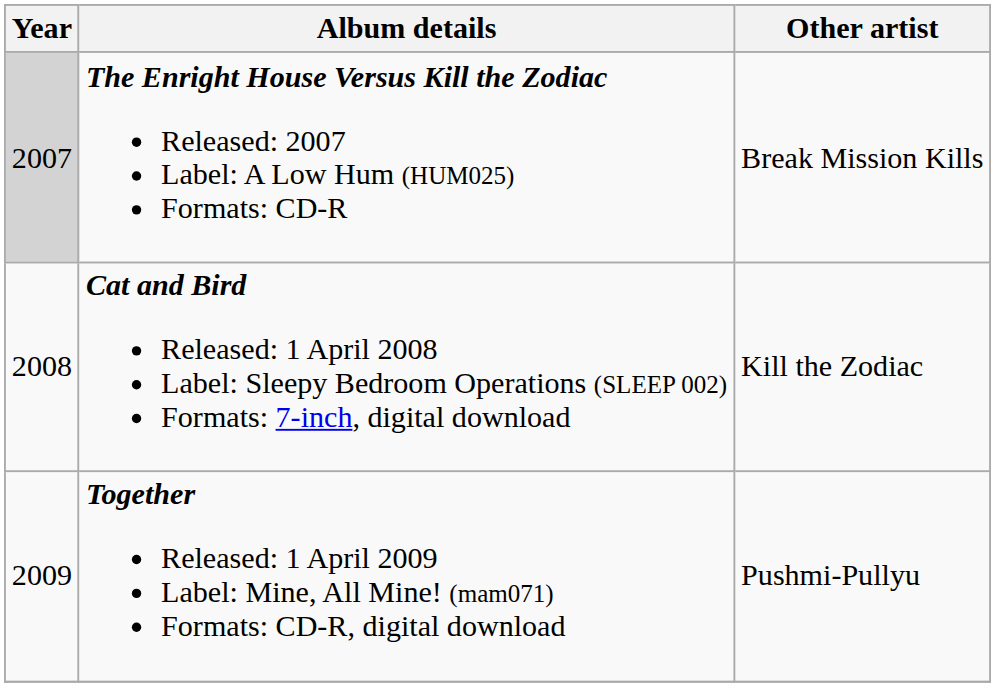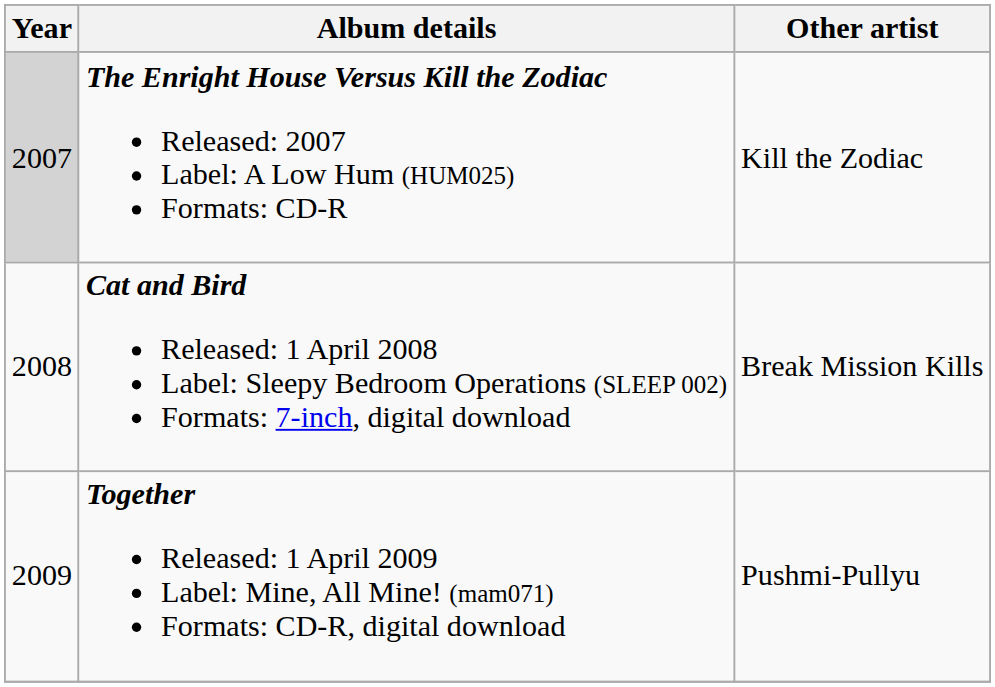(862, 156) Break Mission Kills -> (832, 156) Kill the Zodiac
(832, 366) Kill the Zodiac -> (862, 366) Break Mission Kills
